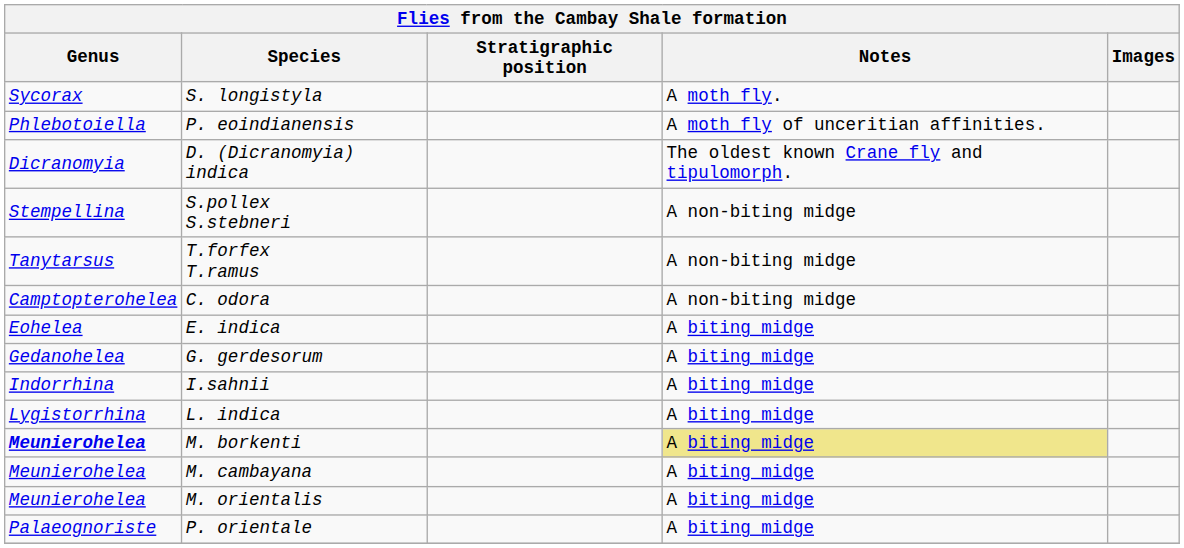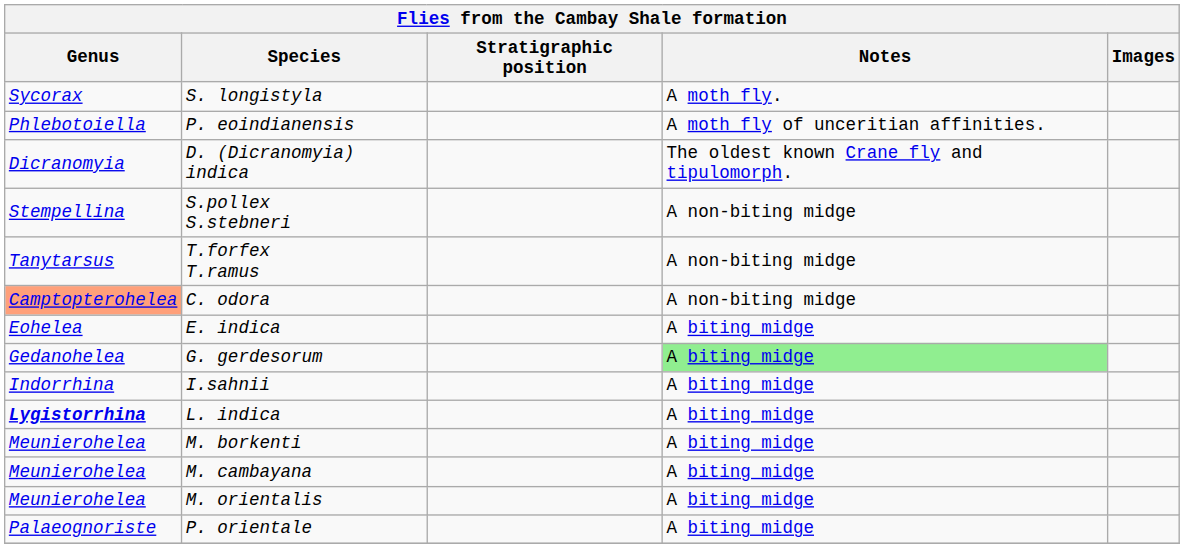(93, 300) no background -> (93, 300) lightsalmon background
(740, 357) no background -> (740, 357) lightgreen background
(77, 415) normal -> (77, 415) bold
(77, 443) bold -> (77, 443) normal
(740, 443) khaki background -> (740, 443) no background
